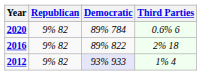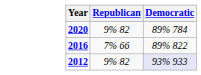- column: (166, 13)
(55, 46) 9% 82 -> (117, 46) 7% 66
